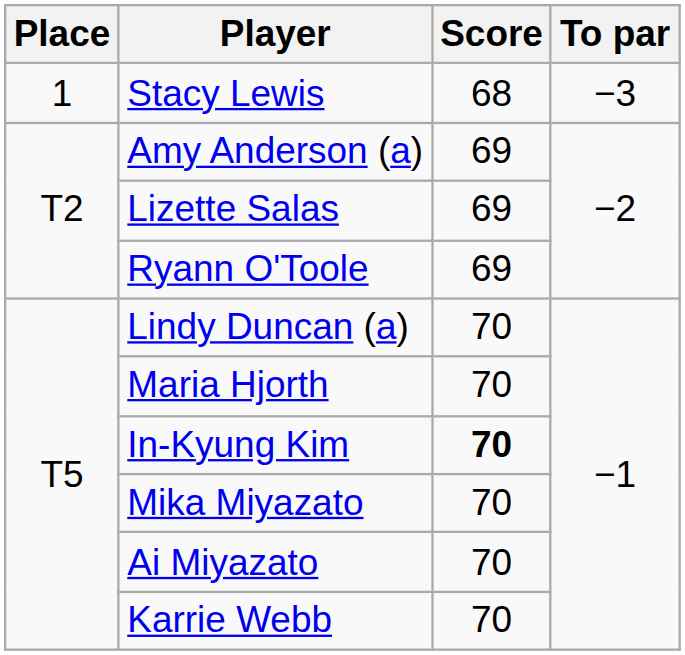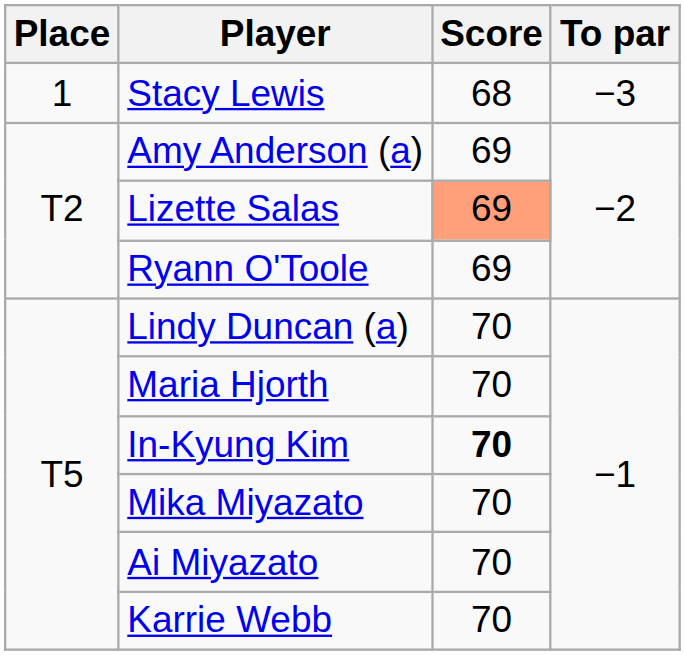(492, 209) no background -> (492, 209) lightsalmon background
